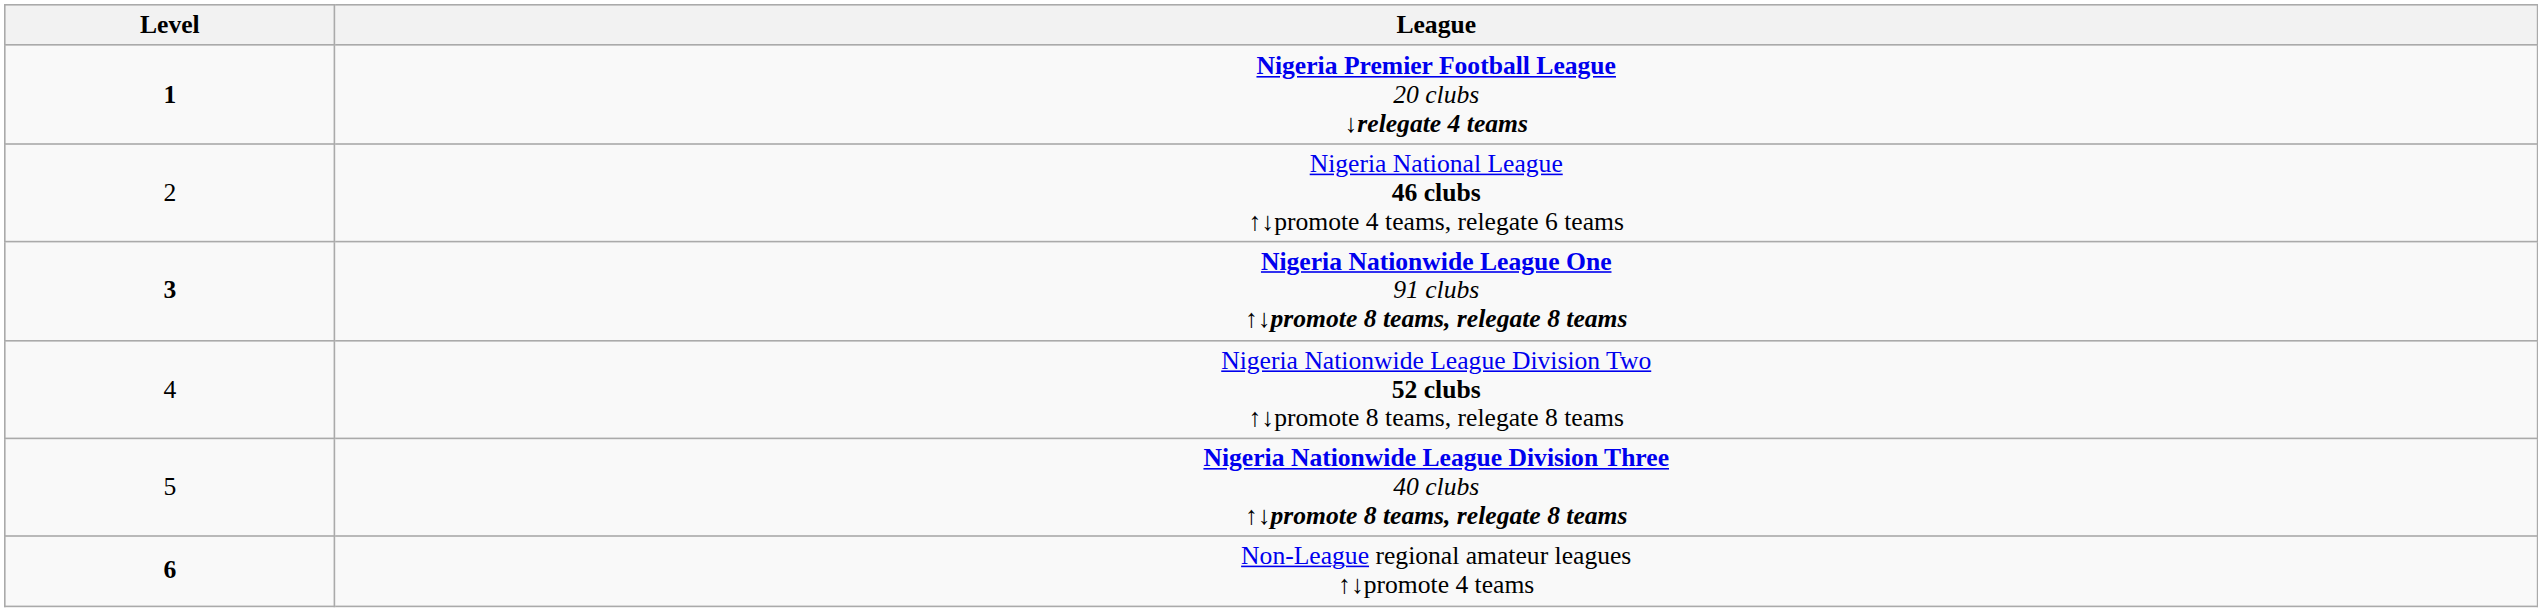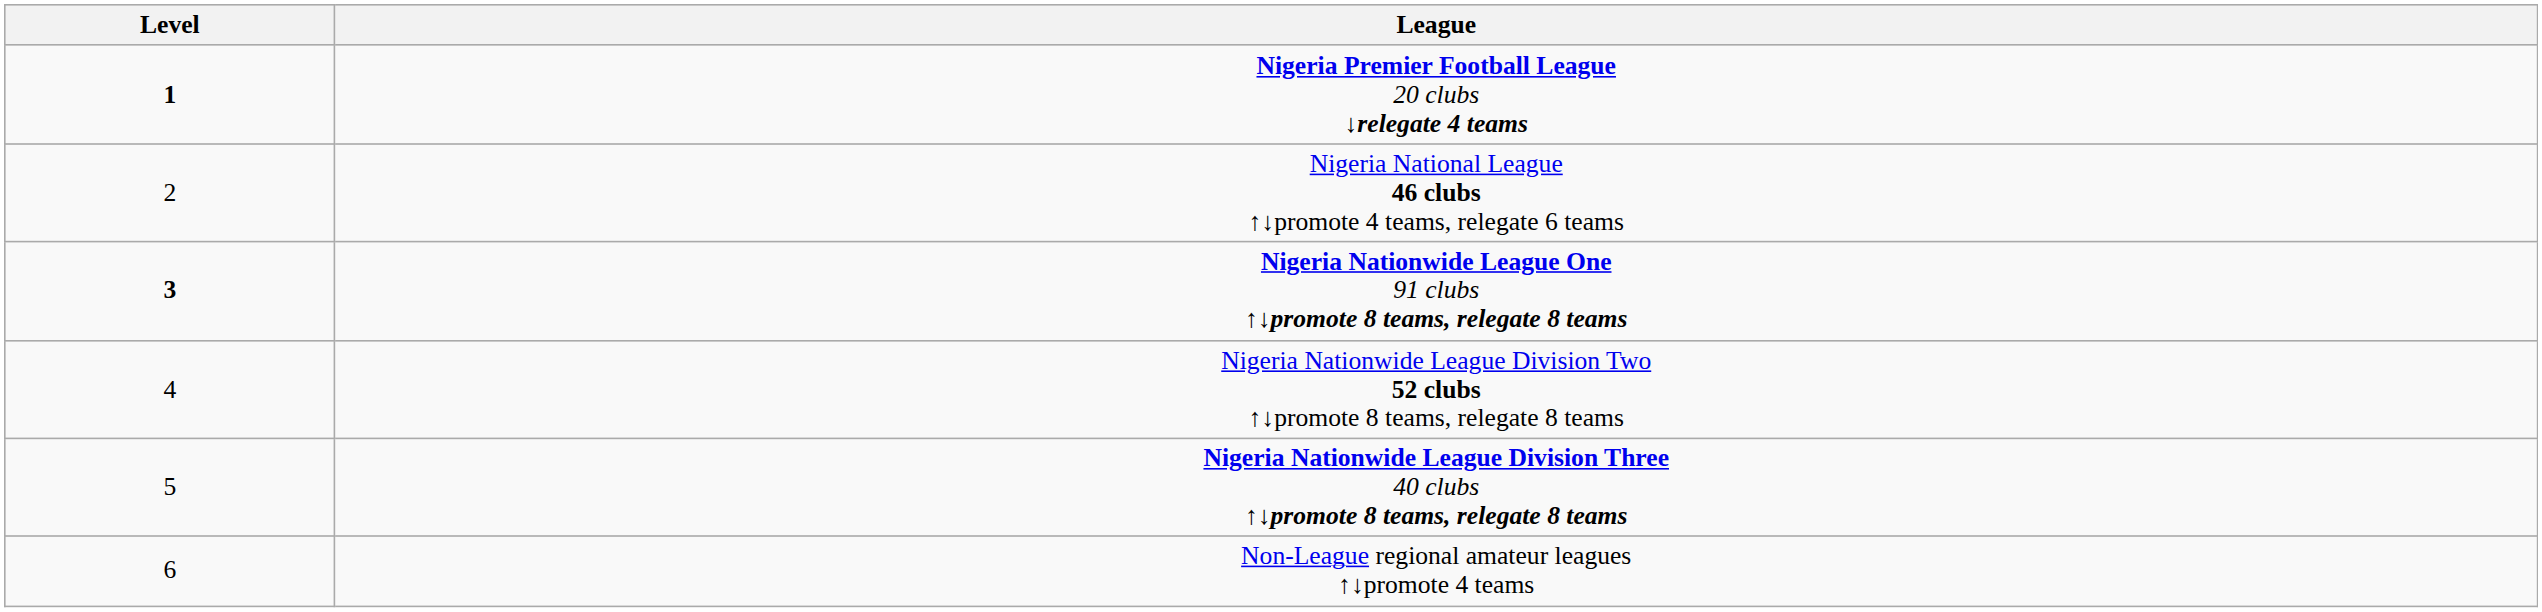(170, 570) bold -> (170, 570) normal
